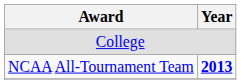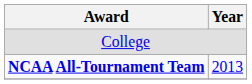(101, 66) normal -> (106, 66) bold
(217, 66) bold -> (227, 66) normal
